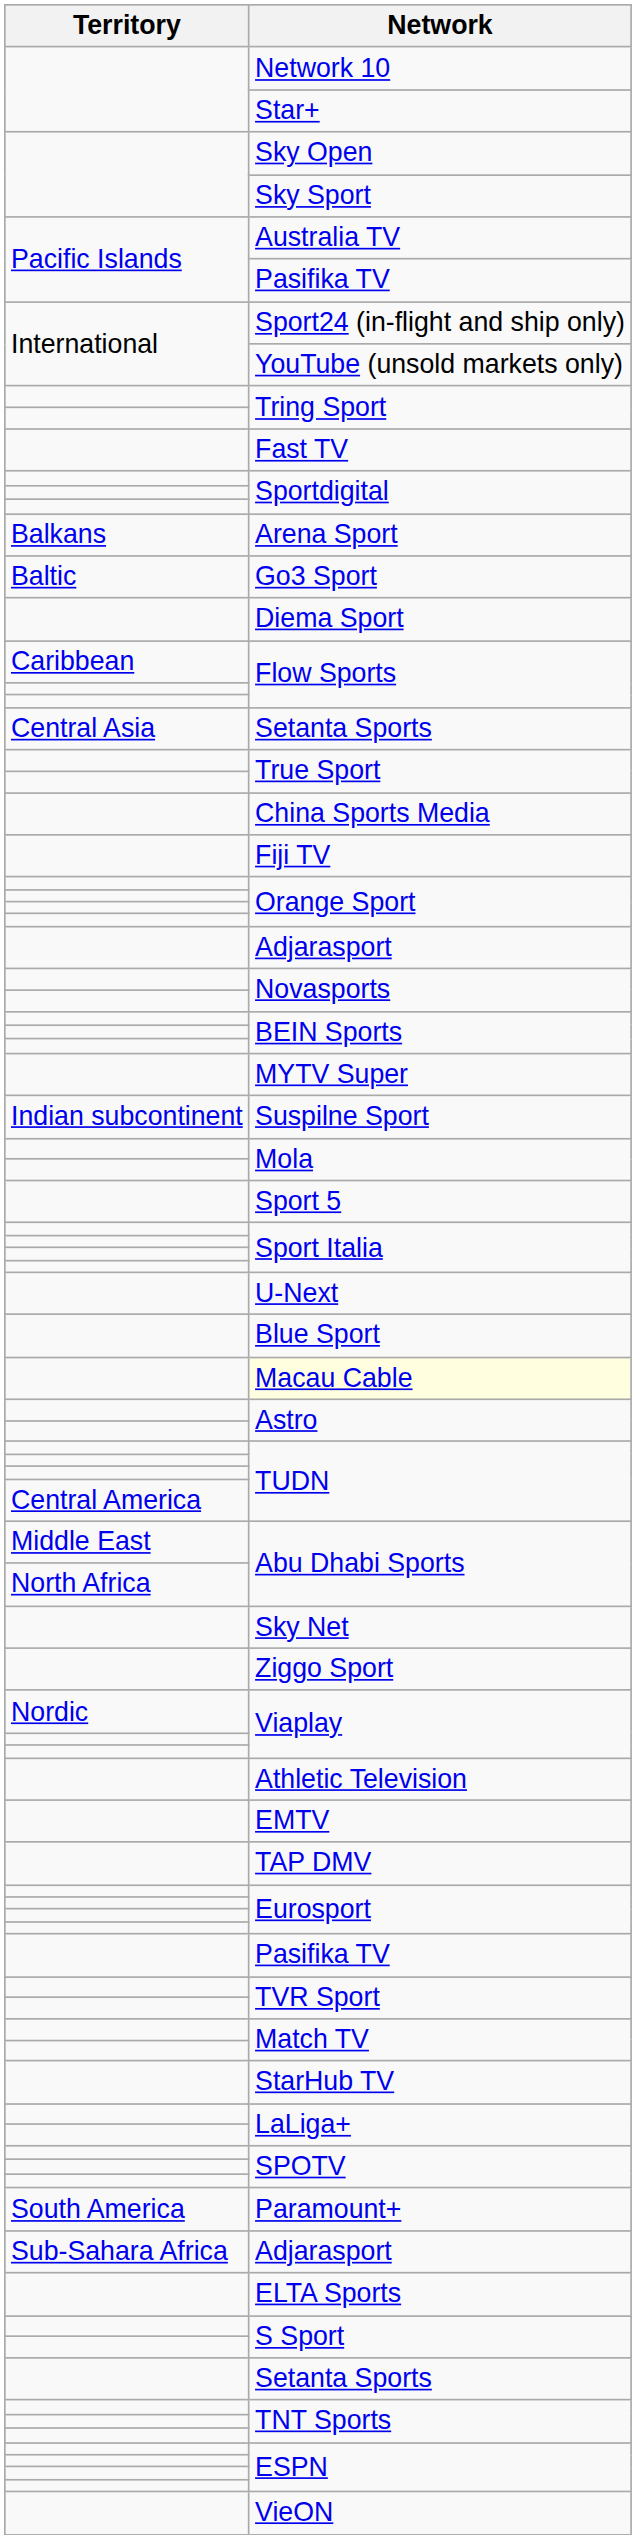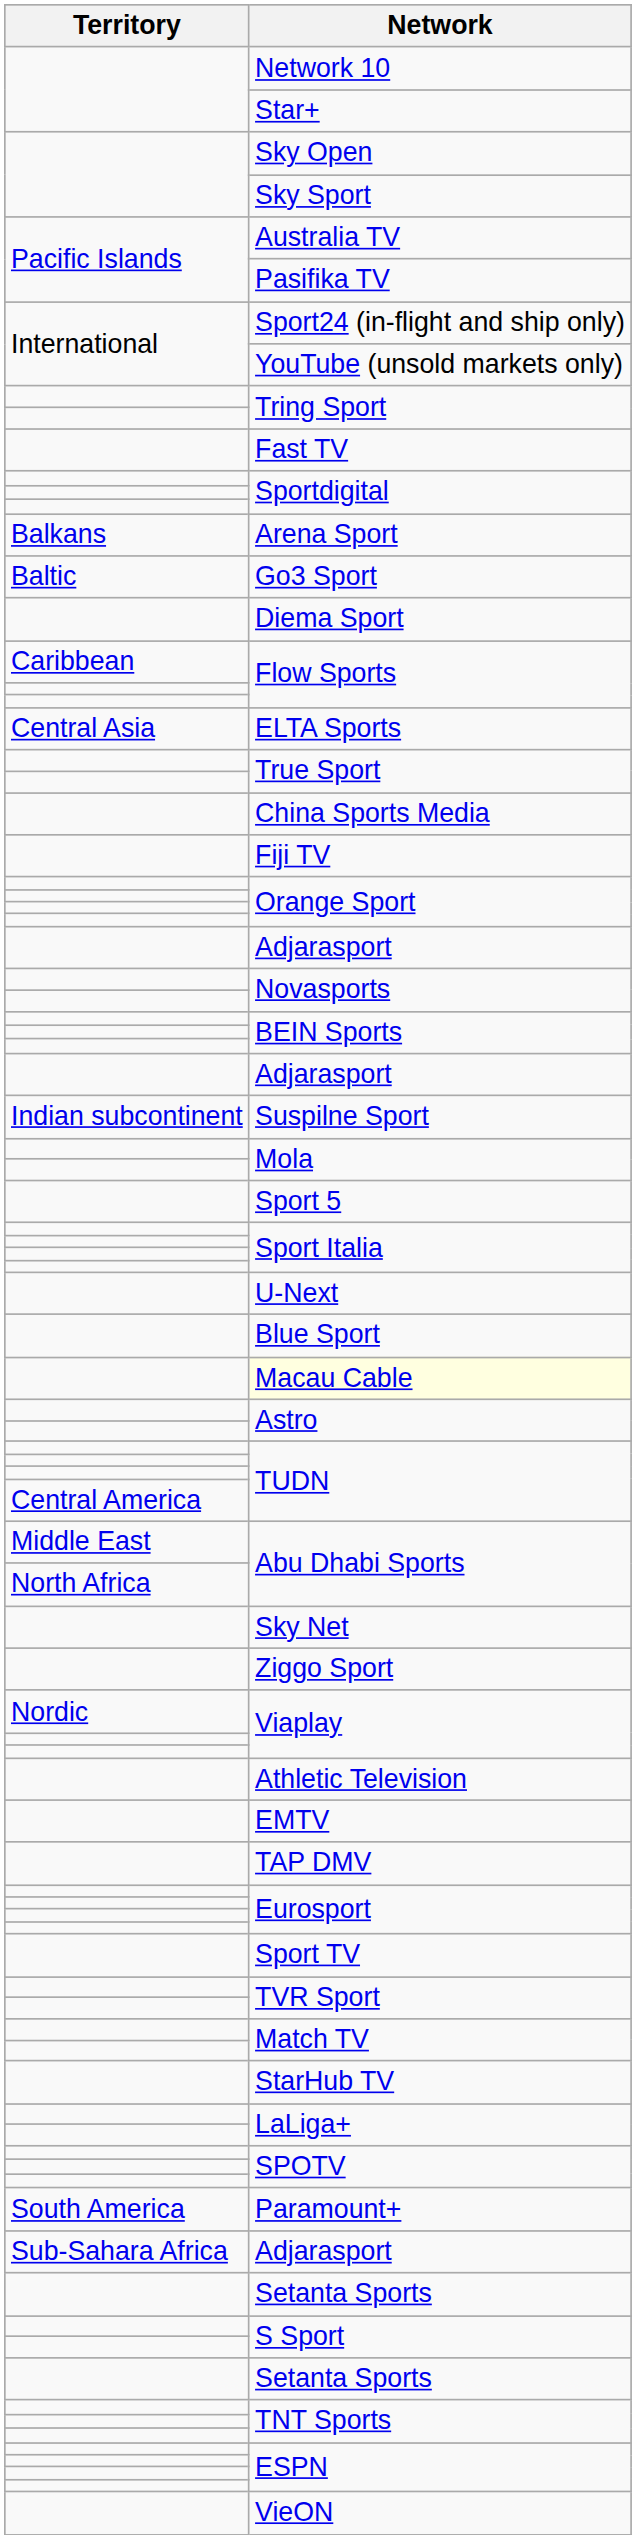(343, 728) Setanta Sports -> (328, 728) ELTA Sports
(332, 1074) MYTV Super -> (323, 1074) Adjarasport
(322, 1954) Pasifika TV -> (308, 1954) Sport TV
(328, 2293) ELTA Sports -> (343, 2293) Setanta Sports
